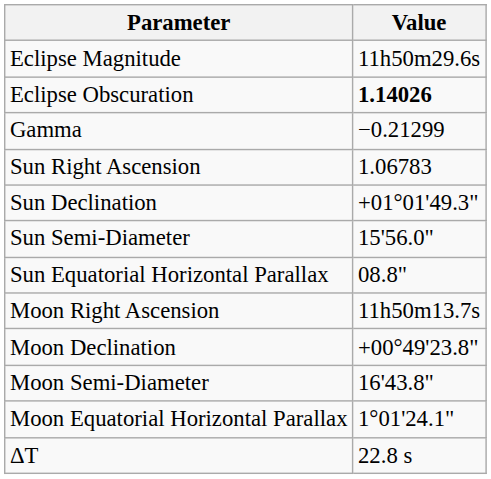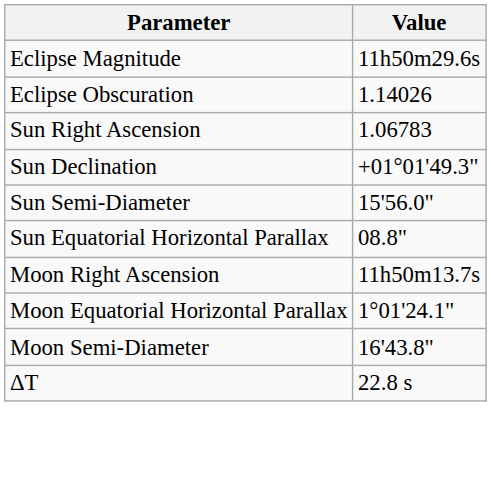(395, 94) bold -> (395, 94) normal
- row: (46, 130)
- row: (93, 346)
rows swapped: (109, 382) <-> (179, 418)
